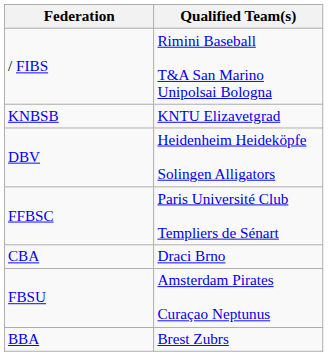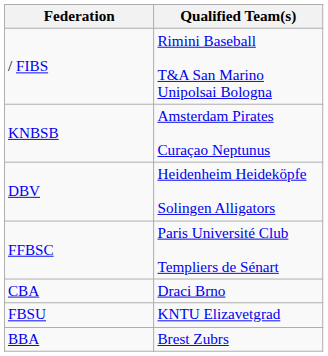(219, 116) KNTU Elizavetgrad -> (216, 133) Amsterdam Pirates Curaçao Neptunus
(216, 297) Amsterdam Pirates Curaçao Neptunus -> (219, 315) KNTU Elizavetgrad
